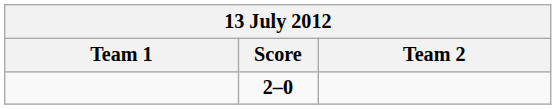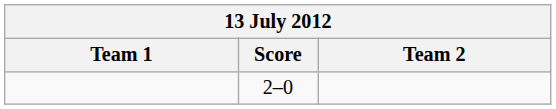(278, 88) bold -> (278, 88) normal
